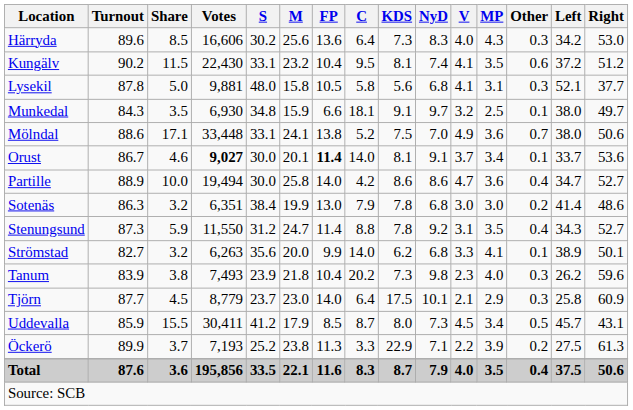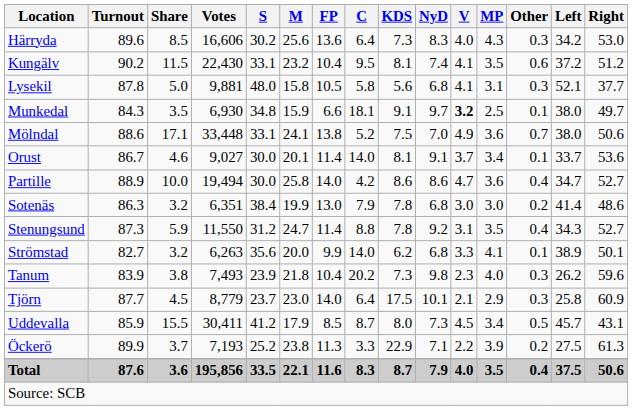(464, 110) normal -> (464, 110) bold
(226, 157) bold -> (226, 157) normal
(329, 157) bold -> (329, 157) normal
